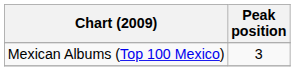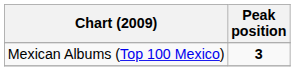(259, 54) normal -> (259, 54) bold
